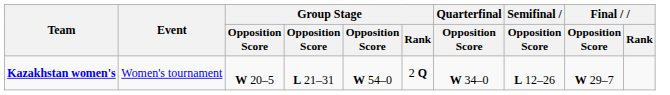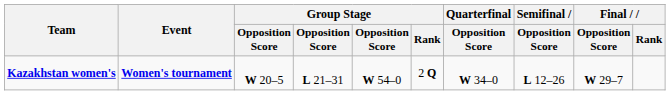(172, 73) normal -> (177, 73) bold
